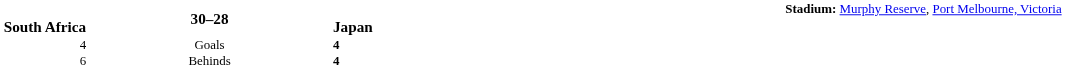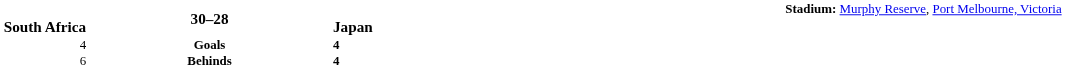(210, 53) normal -> (210, 53) bold
